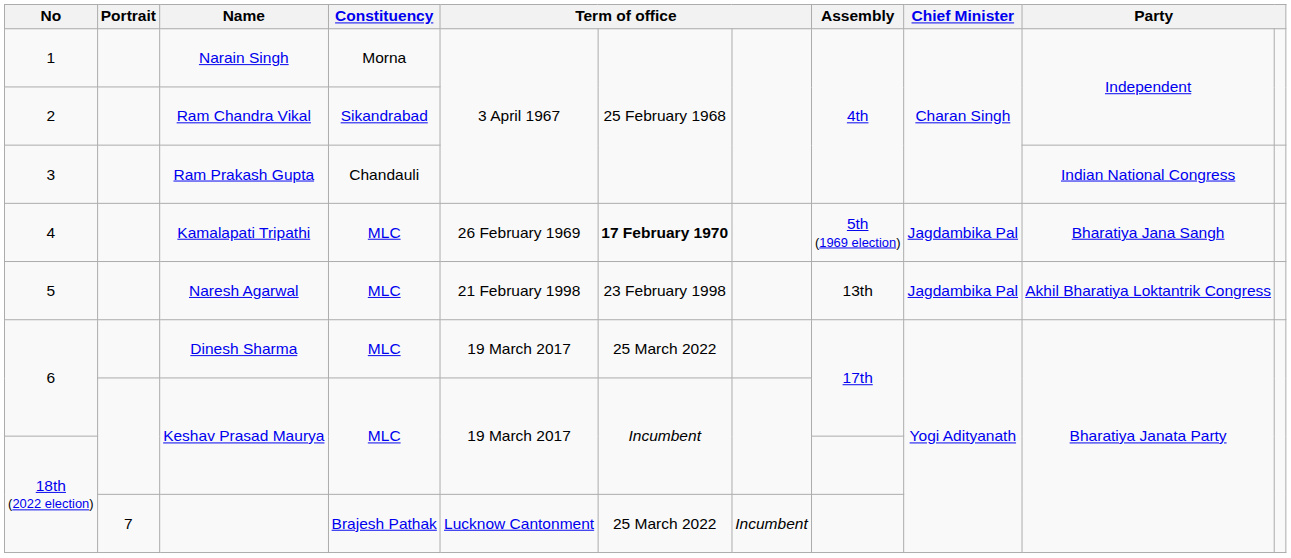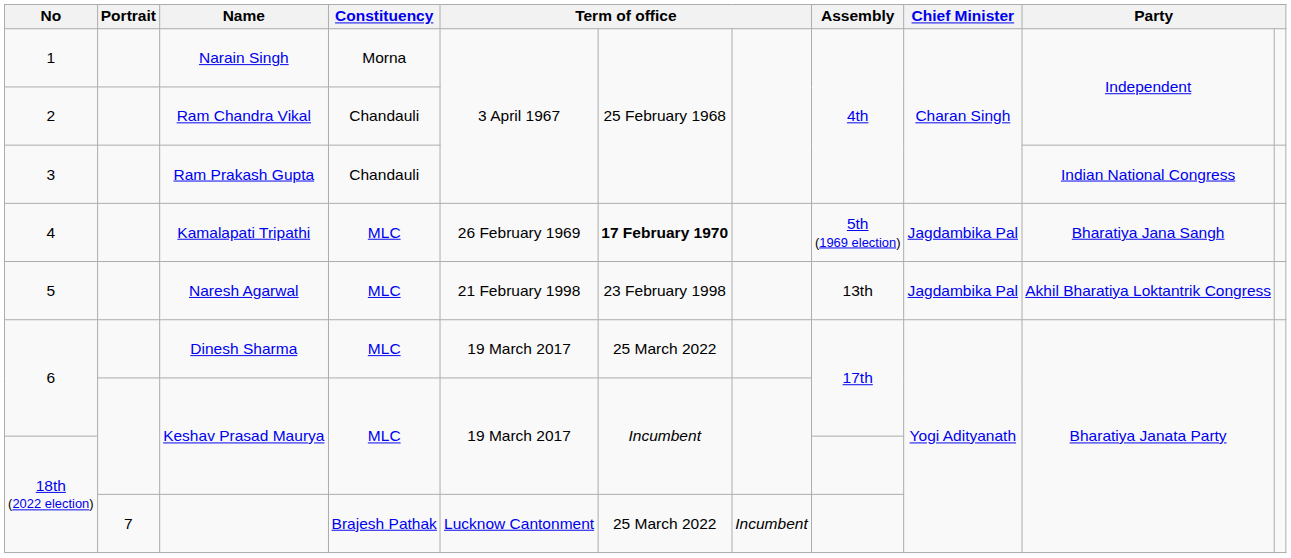(384, 116) Sikandrabad -> (384, 116) Chandauli
